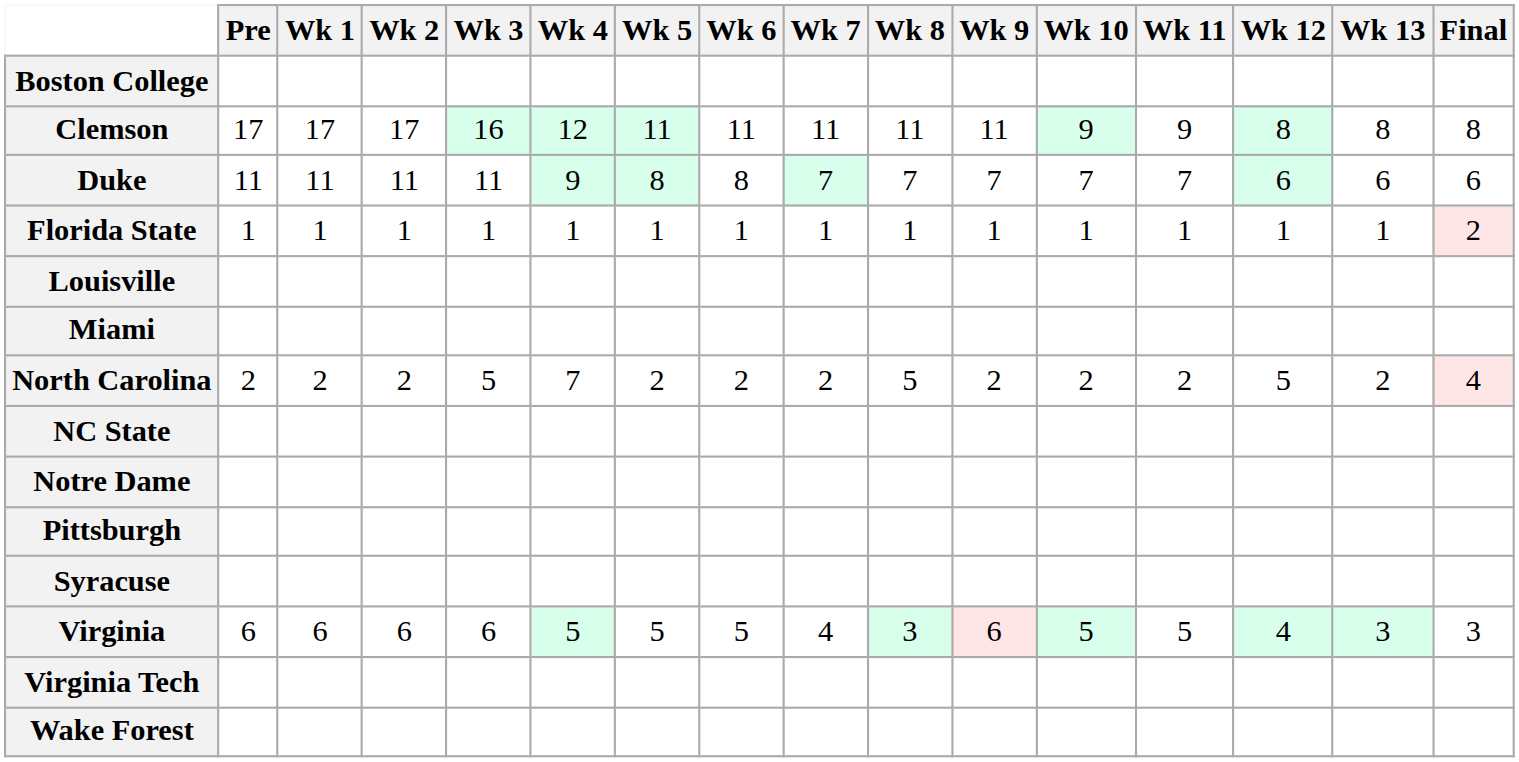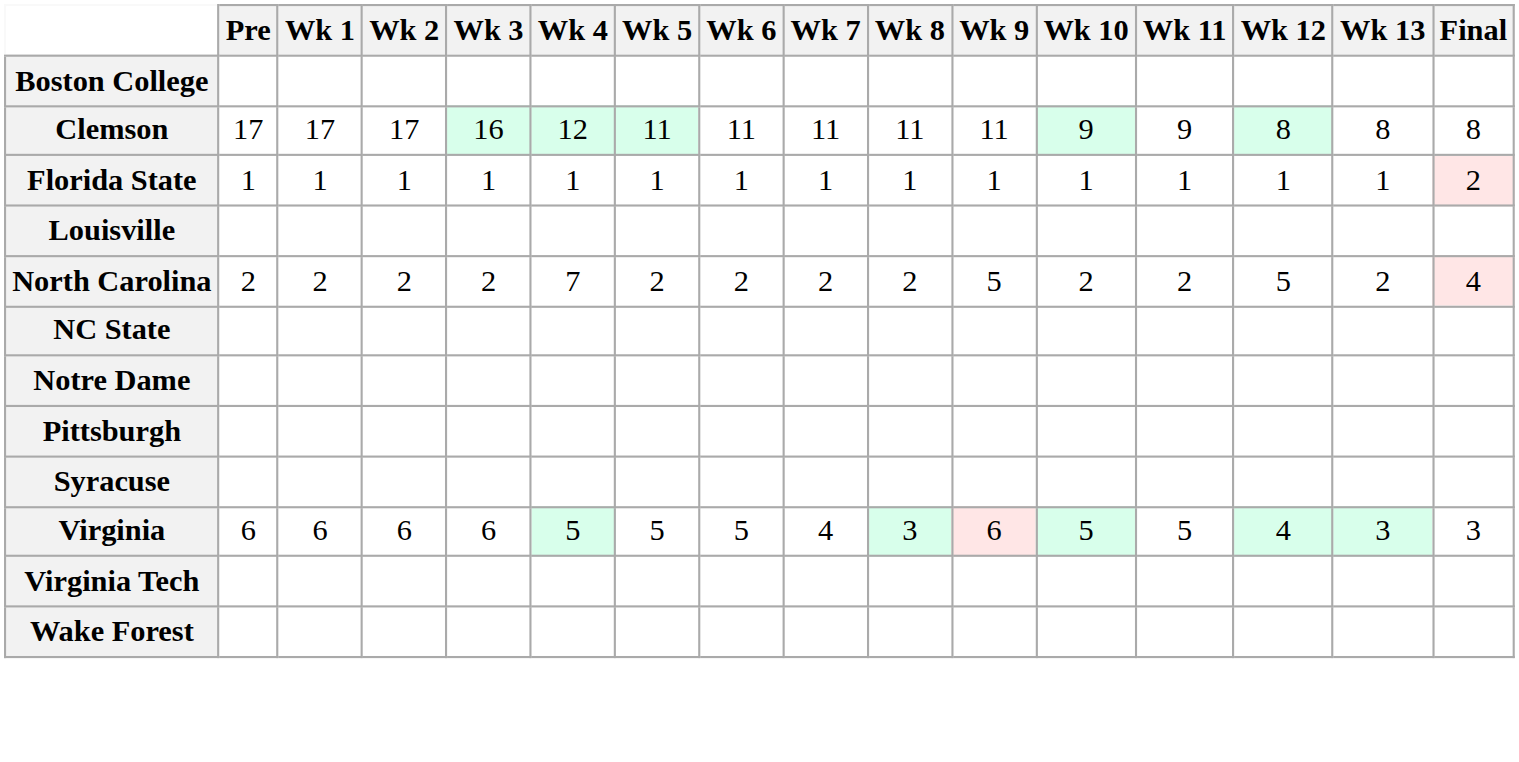- row: (112, 180)
- row: (112, 330)
(489, 380) 5 -> (489, 280) 2
(910, 380) 5 -> (910, 280) 2
(994, 380) 2 -> (994, 280) 5
